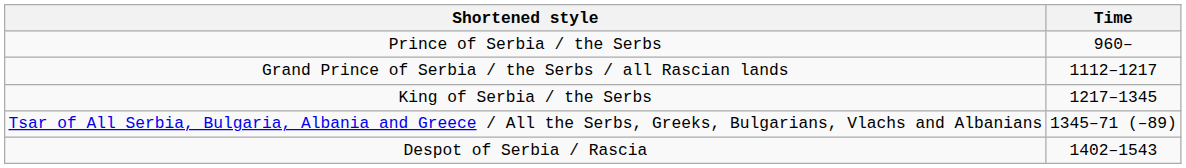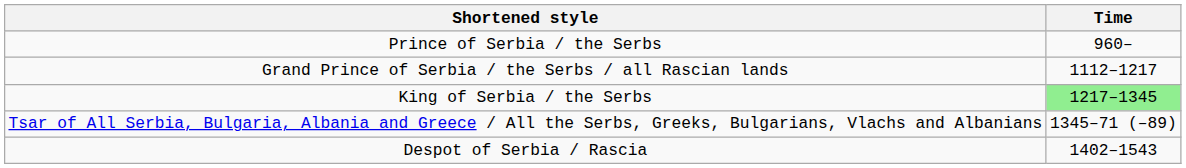(1113, 97) no background -> (1113, 97) lightgreen background
